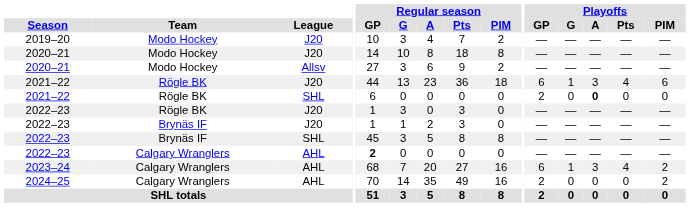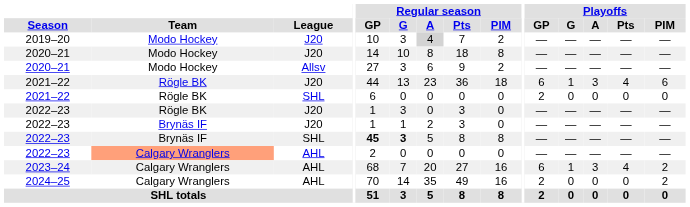(430, 39) no background -> (430, 39) lightgrey background
(595, 96) bold -> (595, 96) normal
(373, 139) normal -> (373, 139) bold
(403, 139) normal -> (403, 139) bold
(183, 153) no background -> (183, 153) lightsalmon background
(373, 153) bold -> (373, 153) normal
